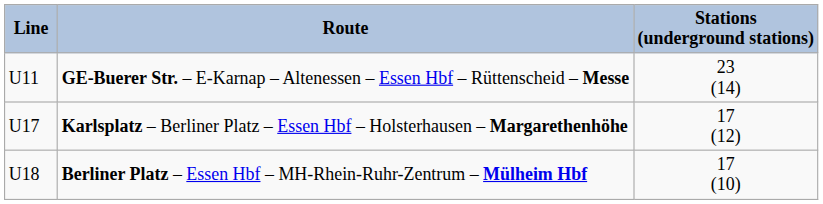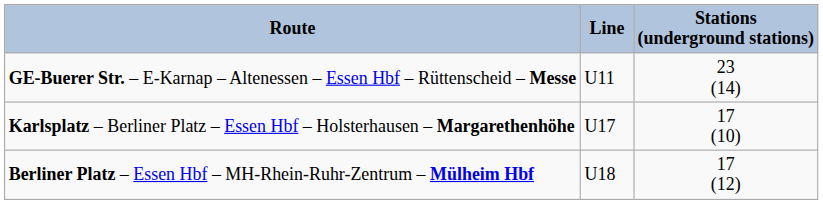columns swapped: (31, 28) <-> (346, 28)
(726, 125) 17 (12) -> (726, 125) 17 (10)
(726, 174) 17 (10) -> (726, 174) 17 (12)
